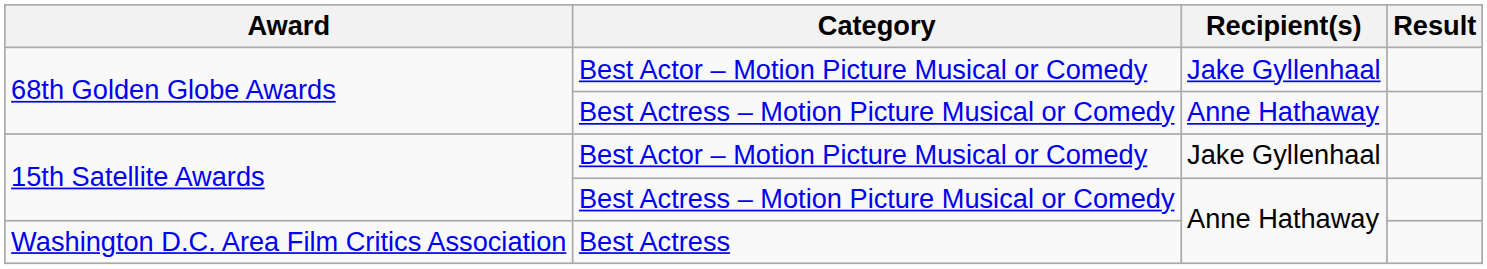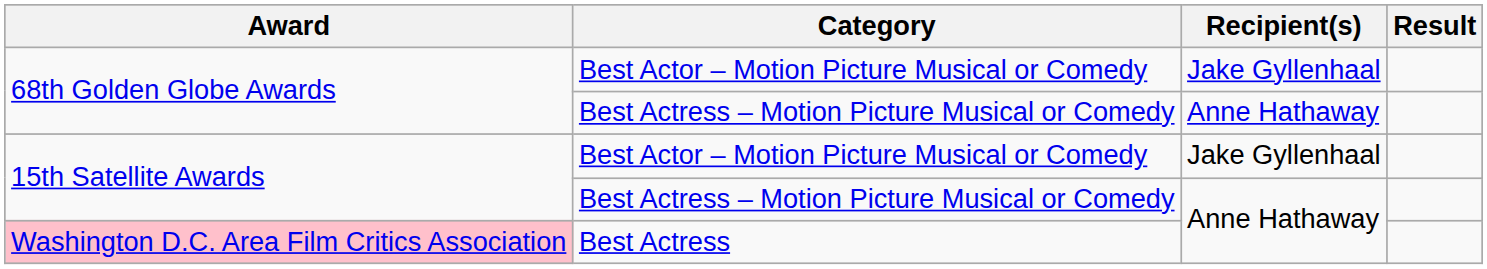(289, 241) no background -> (289, 241) pink background
